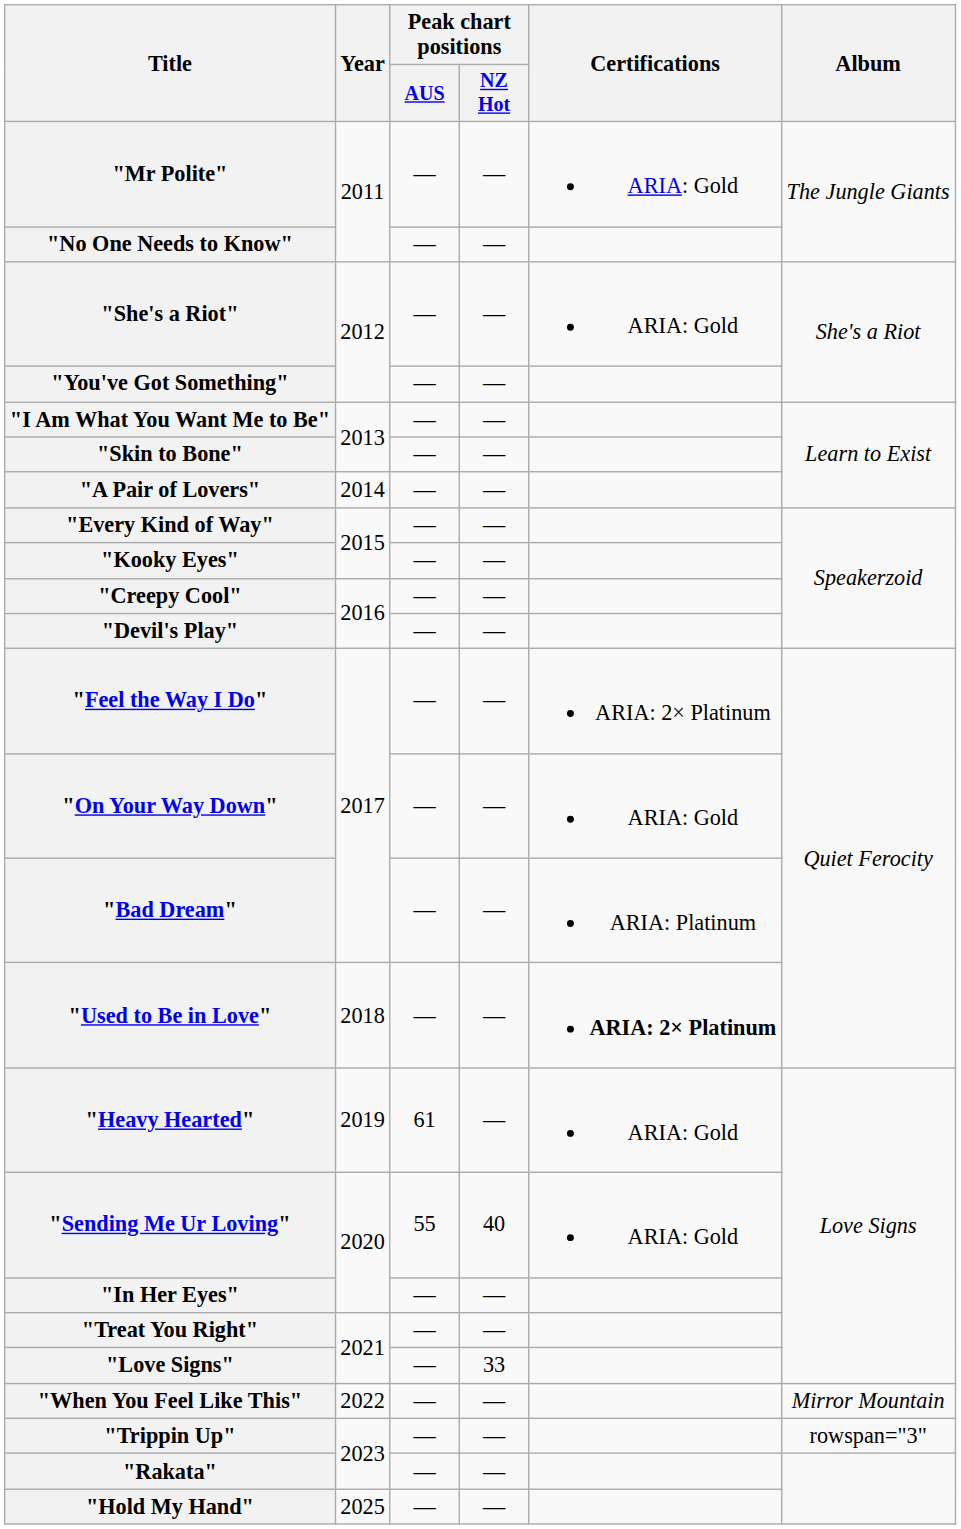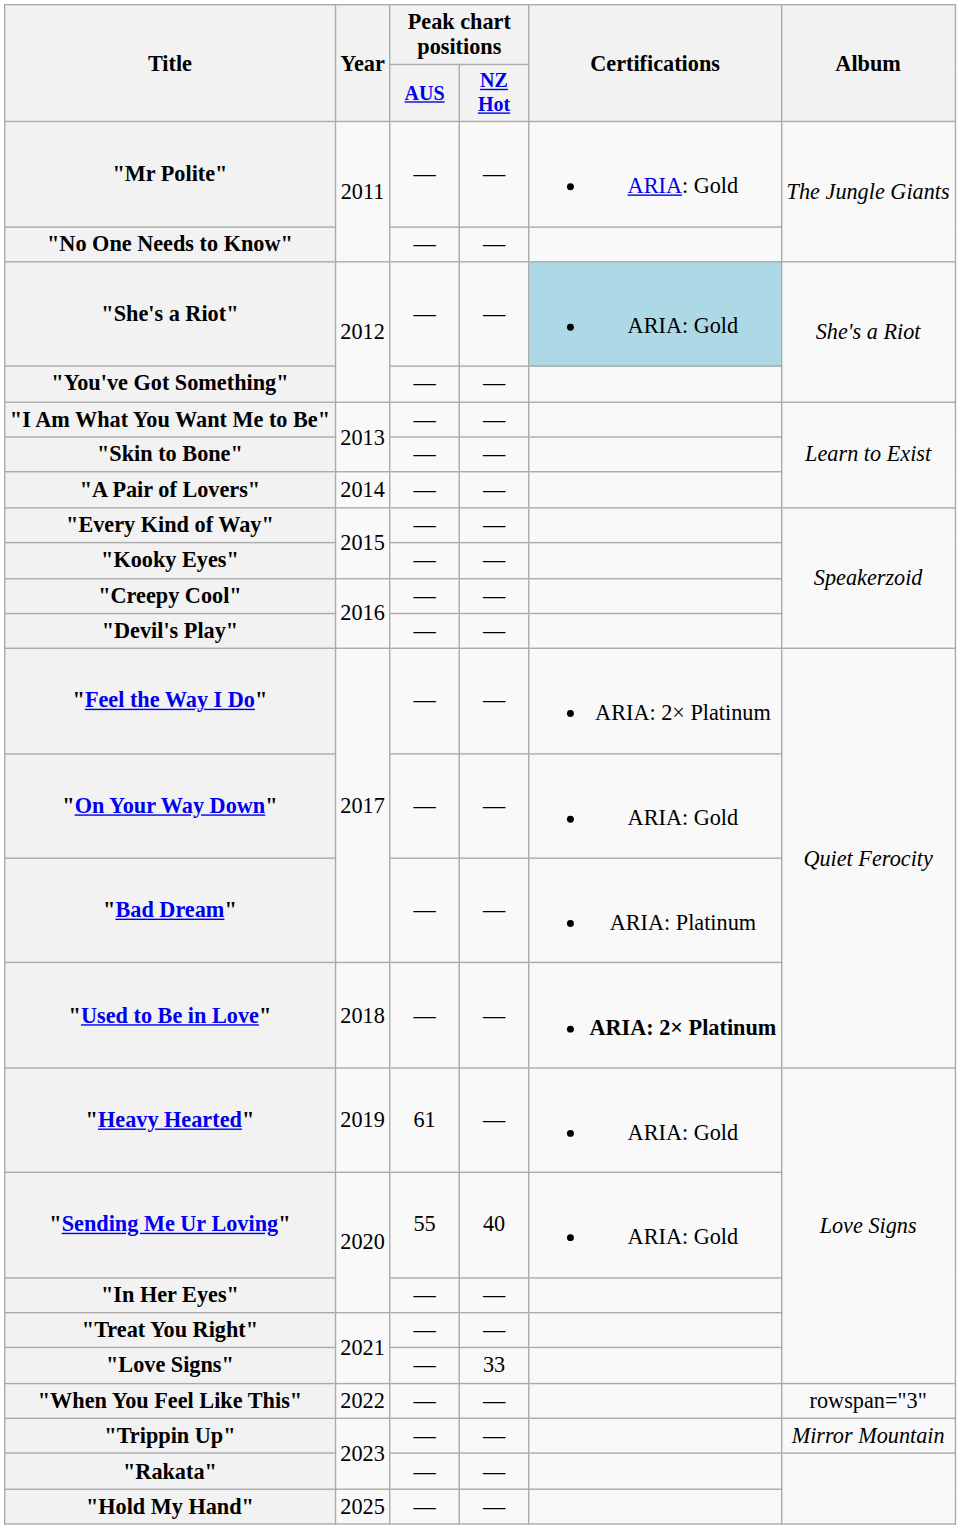(655, 327) no background -> (655, 327) lightblue background
(868, 1400) Mirror Mountain -> (868, 1400) rowspan="3"
(868, 1435) rowspan="3" -> (868, 1435) Mirror Mountain
